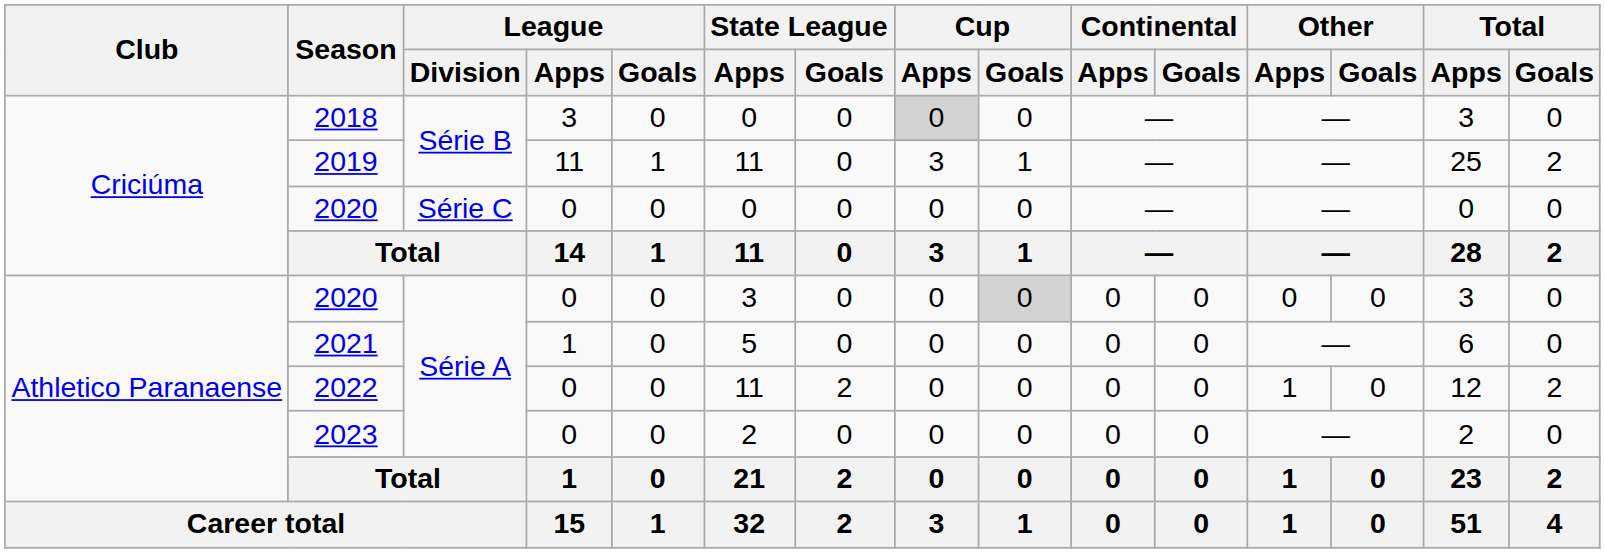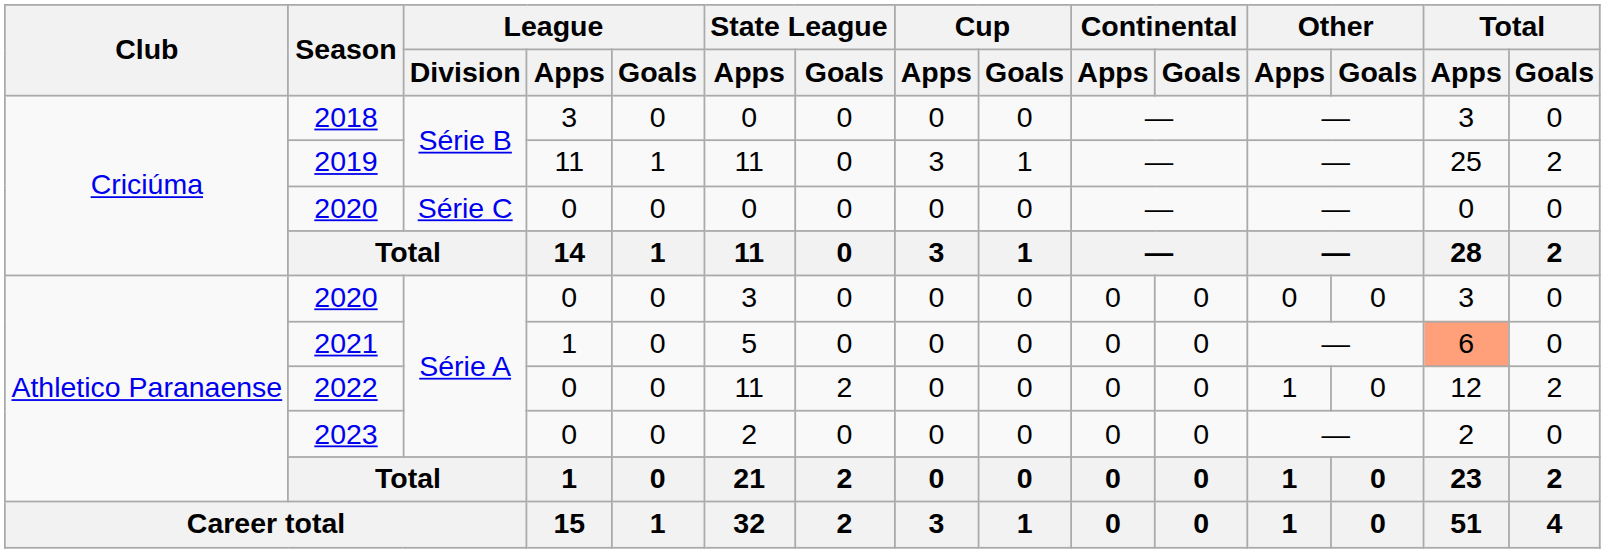(936, 117) lightgrey background -> (936, 117) no background
(1025, 298) lightgrey background -> (1025, 298) no background
(1466, 343) no background -> (1466, 343) lightsalmon background
